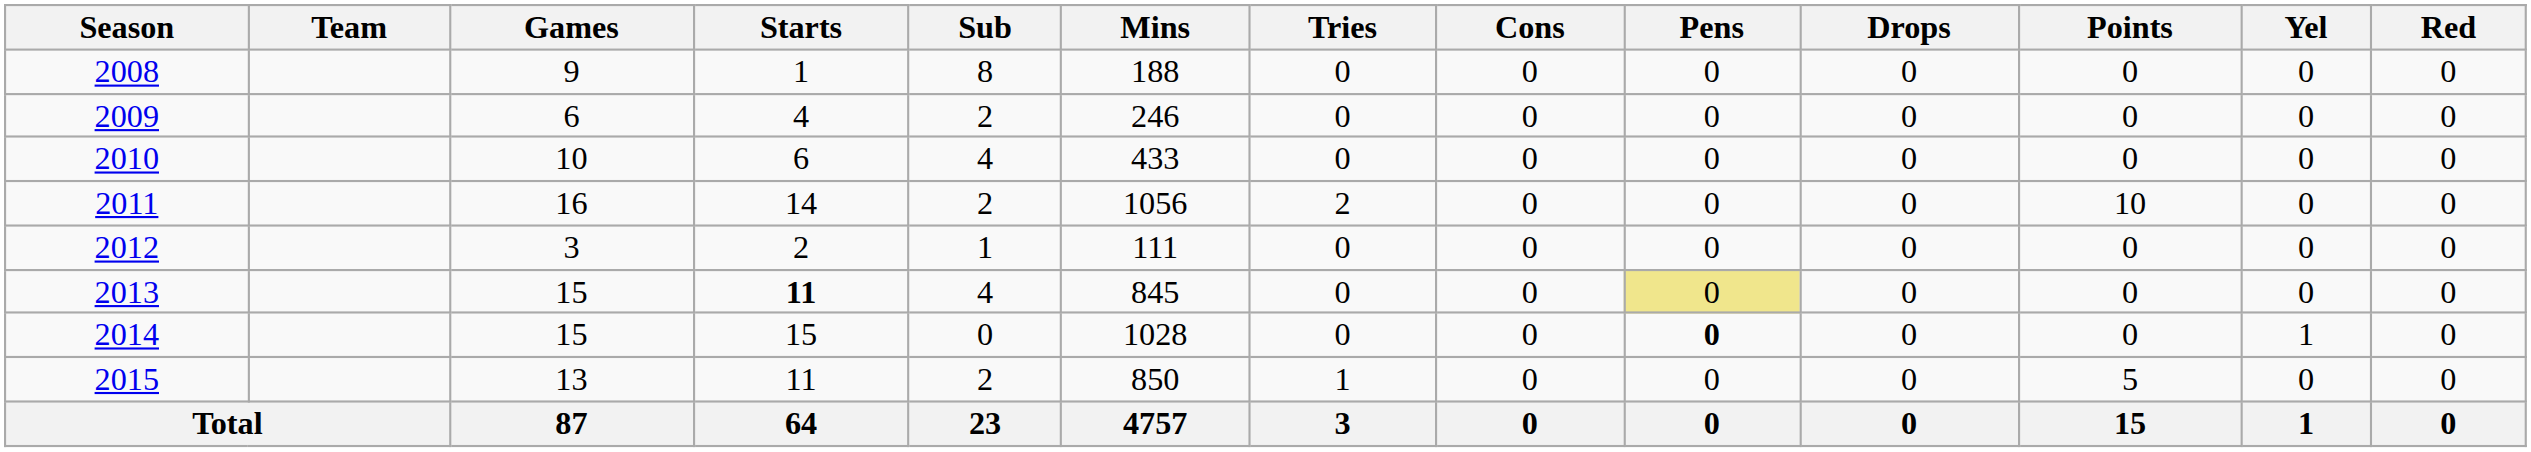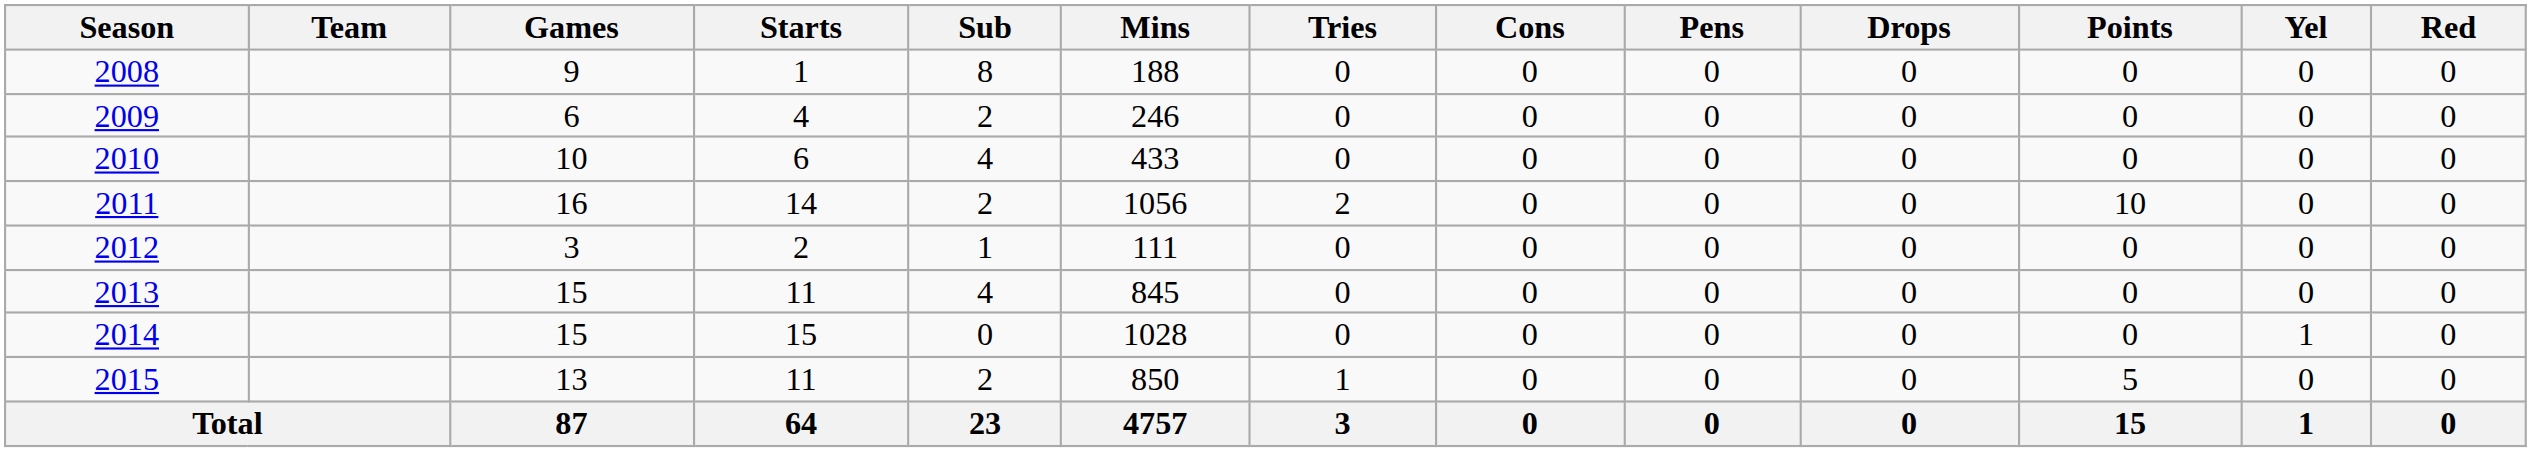(801, 290) bold -> (801, 290) normal
(1712, 290) khaki background -> (1712, 290) no background
(1712, 334) bold -> (1712, 334) normal
